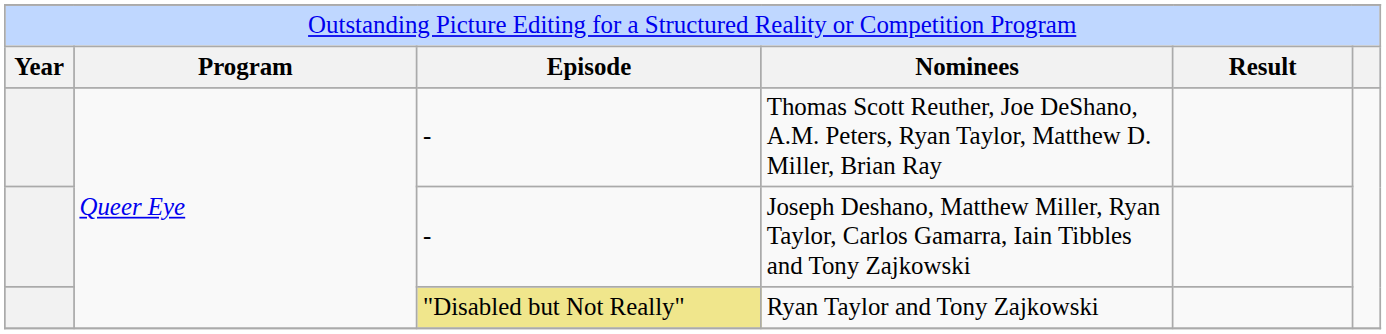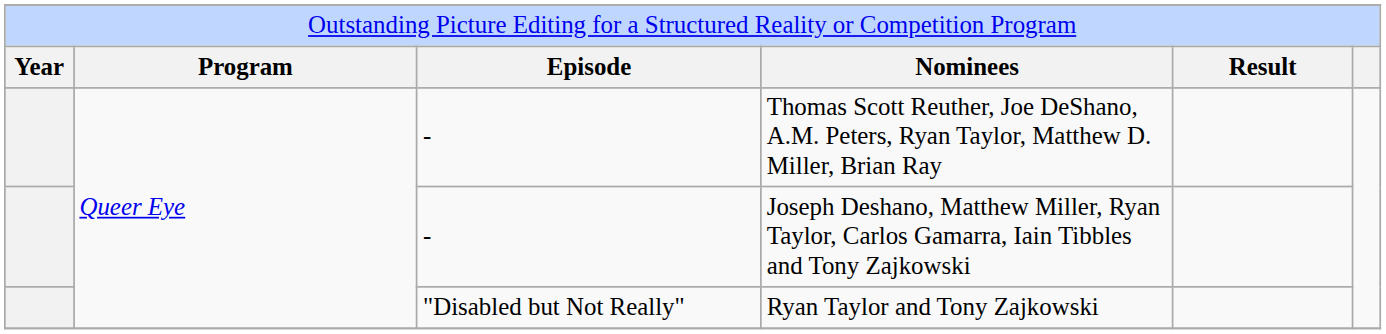(554, 307) khaki background -> (554, 307) no background
